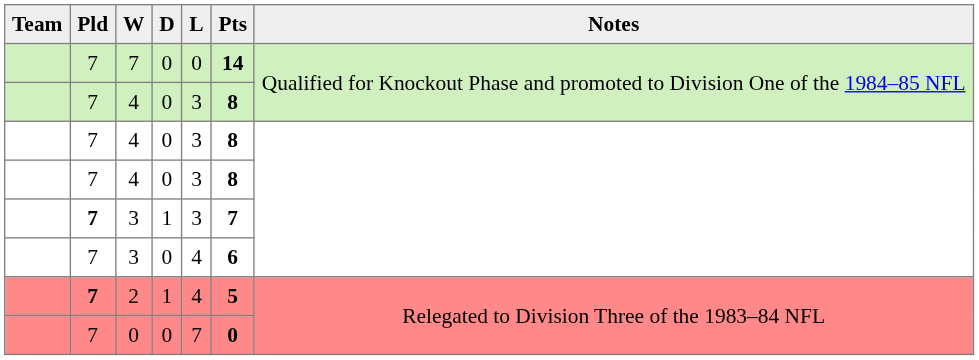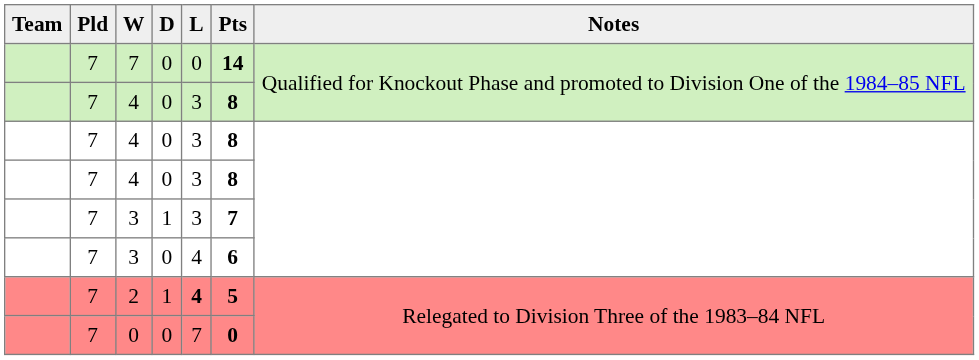(93, 218) bold -> (93, 218) normal
(93, 295) bold -> (93, 295) normal
(196, 295) normal -> (196, 295) bold
